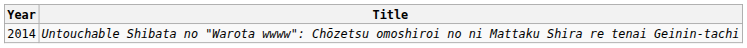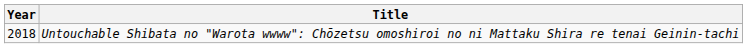(22, 33) 2014 -> (22, 33) 2018
